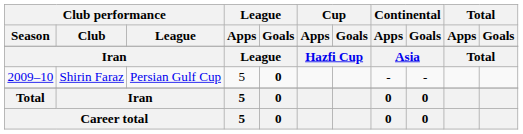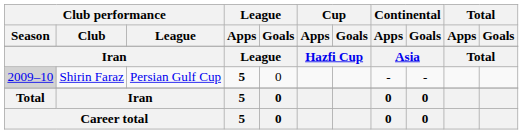(30, 77) no background -> (30, 77) lightgrey background
(242, 77) normal -> (242, 77) bold
(278, 77) bold -> (278, 77) normal
